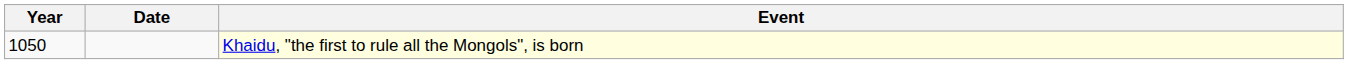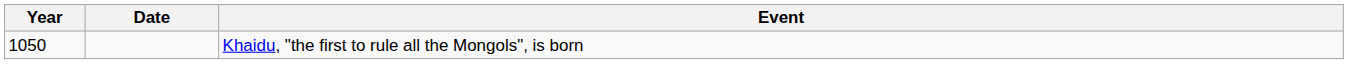(403, 44) lightyellow background -> (403, 44) no background
